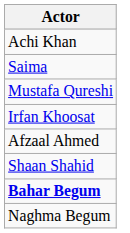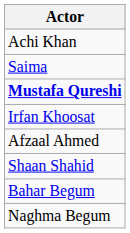(61, 91) normal -> (65, 91) bold
(54, 191) bold -> (51, 191) normal
